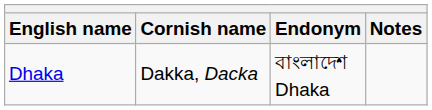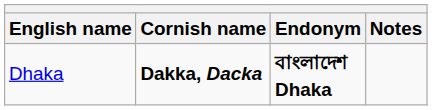(199, 74) normal -> (201, 74) bold
(311, 76) normal -> (311, 76) bold
